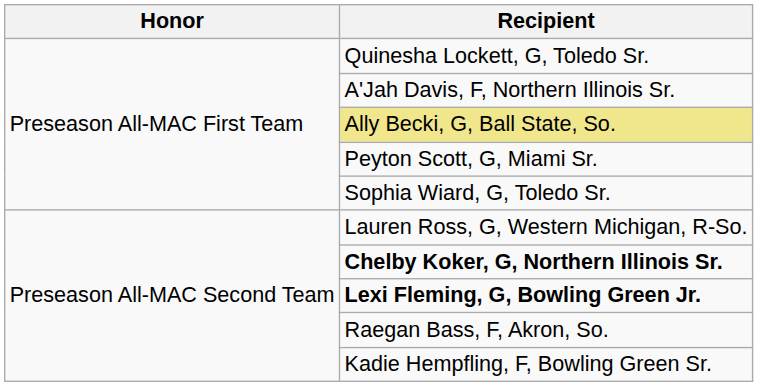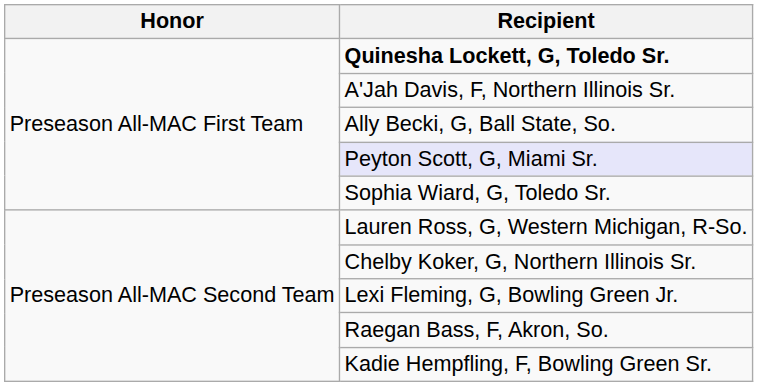(497, 55) normal -> (507, 55) bold
(480, 124) khaki background -> (480, 124) no background
(471, 158) no background -> (471, 158) lavender background
(534, 261) bold -> (520, 261) normal
(523, 295) bold -> (511, 295) normal
